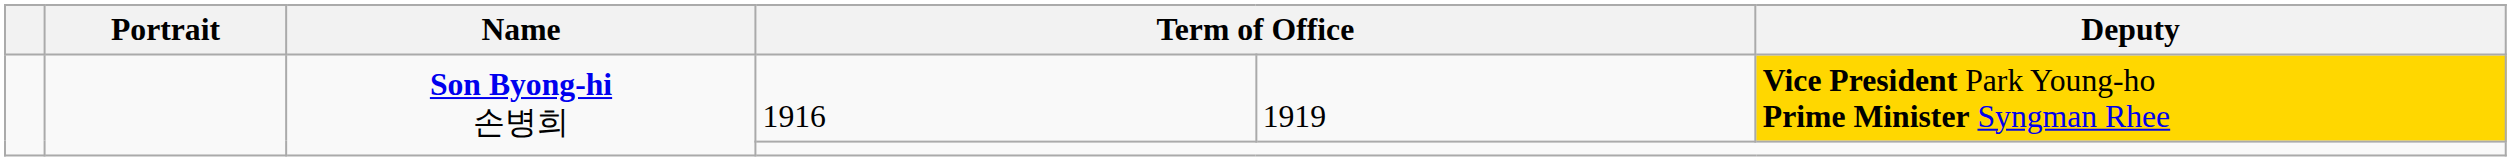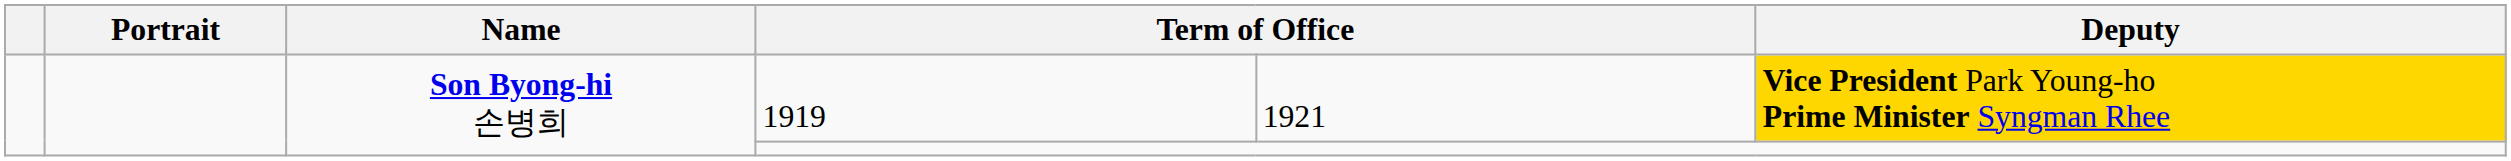(794, 115) 1916 -> (794, 115) 1919
(1294, 115) 1919 -> (1294, 115) 1921
